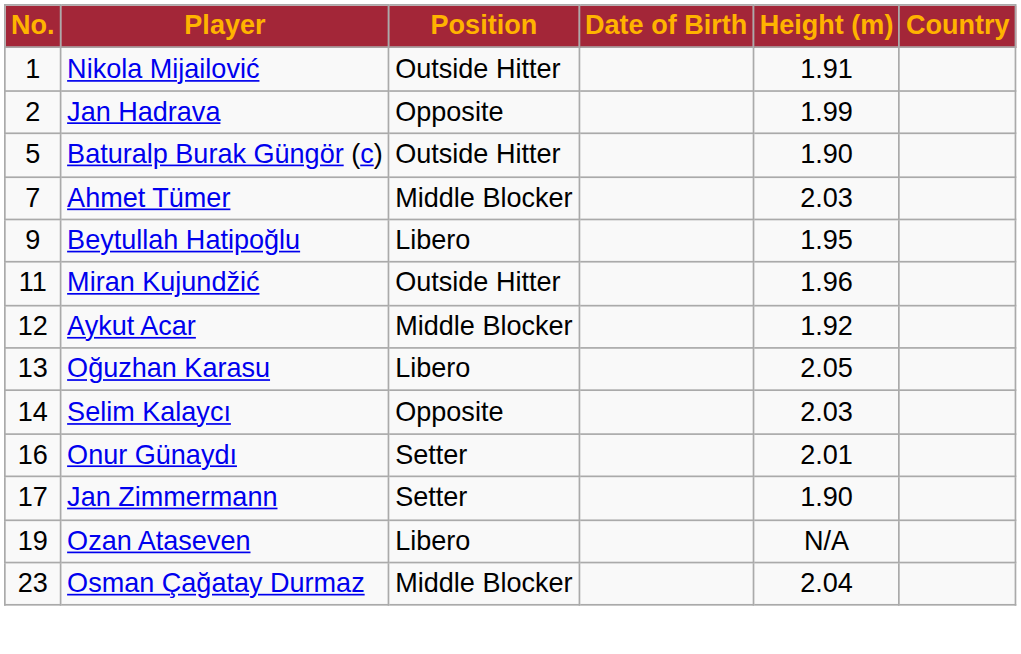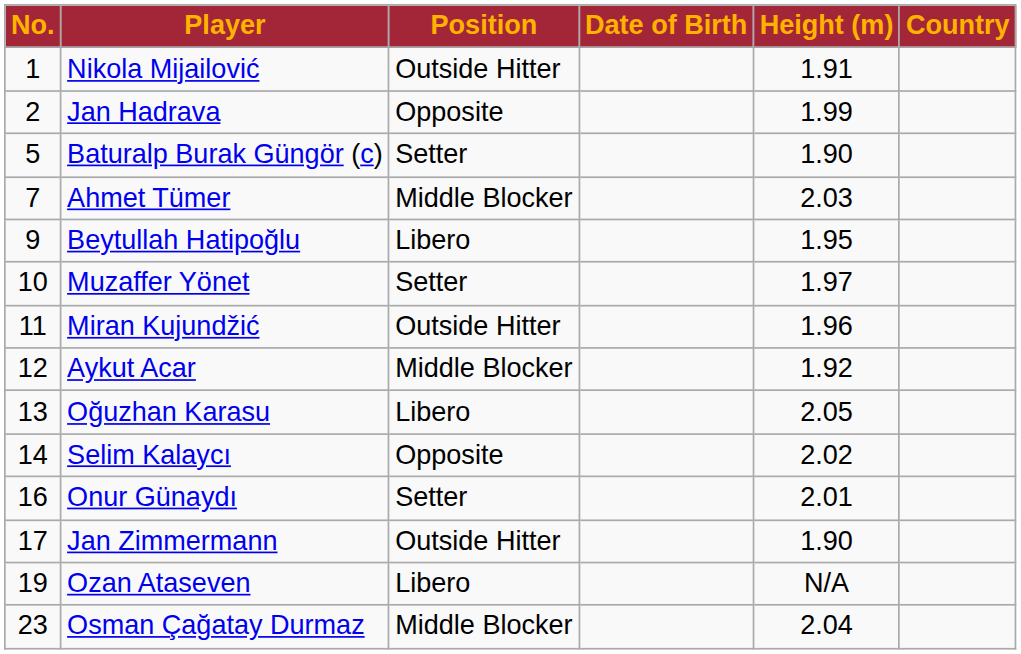(478, 154) Outside Hitter -> (431, 154) Setter
+ row: (158, 283)
(827, 411) 2.03 -> (827, 454) 2.02
(431, 497) Setter -> (478, 540) Outside Hitter
